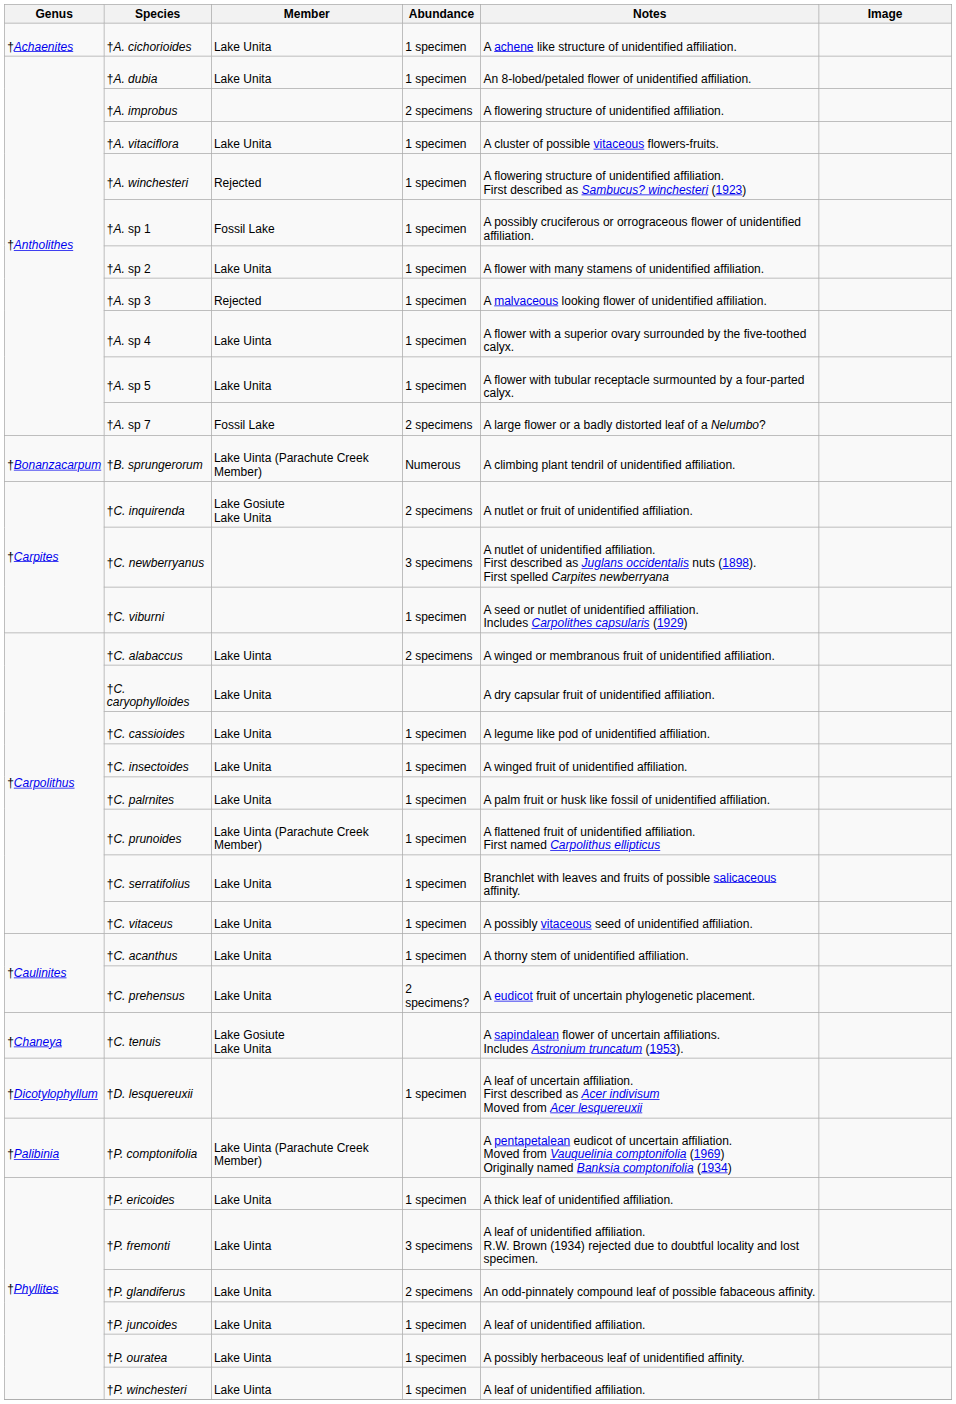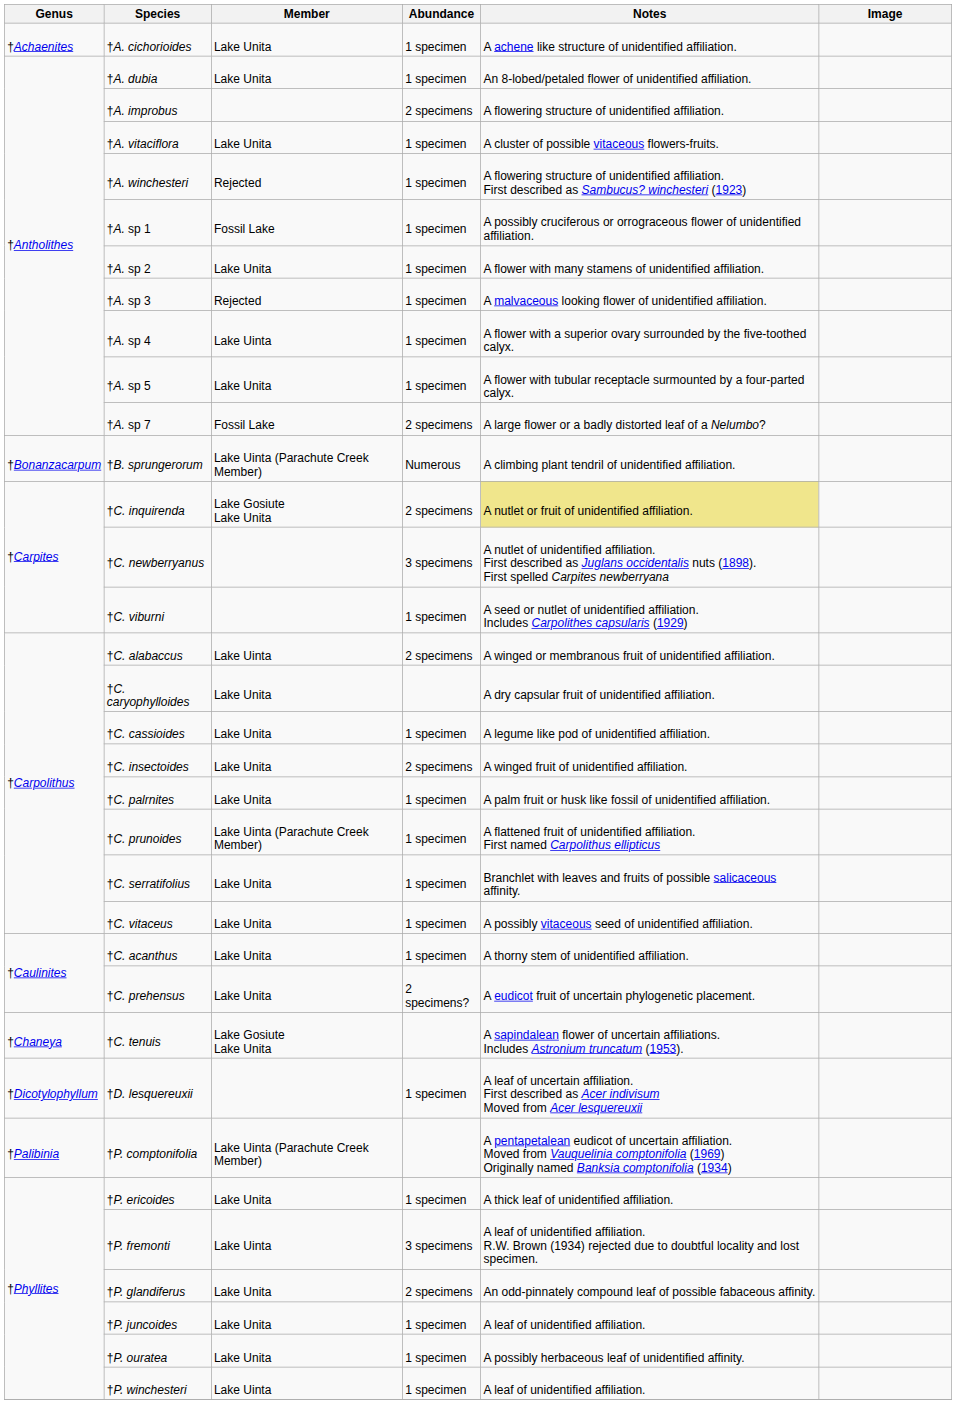(588, 511) no background -> (588, 511) khaki background
(436, 767) 1 specimen -> (439, 767) 2 specimens
(243, 1357) Lake Uinta -> (243, 1357) Lake Unita
